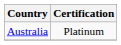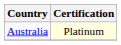(84, 31) no background -> (84, 31) lightyellow background
